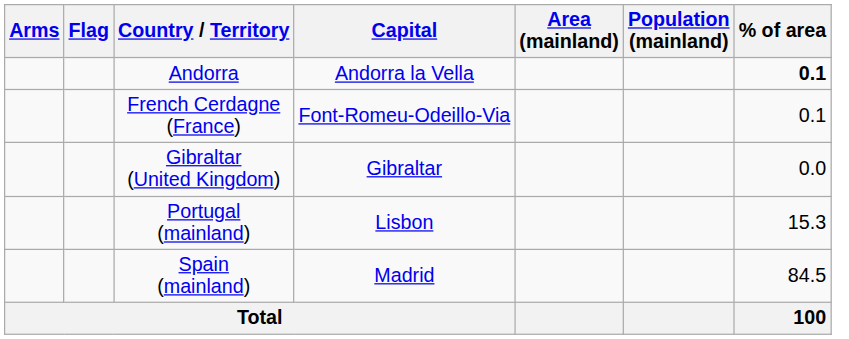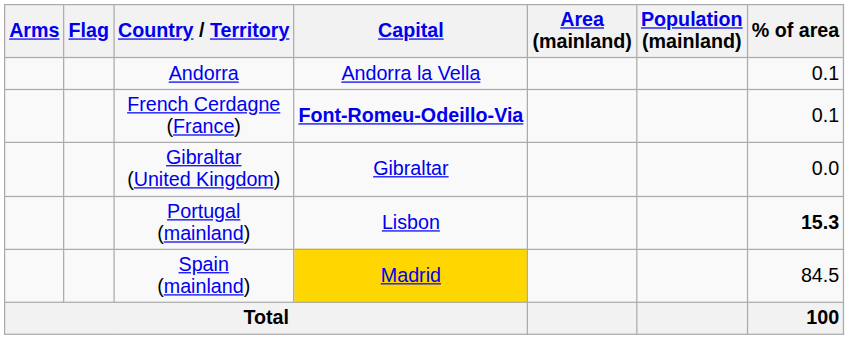(812, 73) bold -> (826, 73) normal
(404, 115) normal -> (411, 115) bold
(807, 222) normal -> (820, 222) bold
(404, 275) no background -> (411, 275) gold background
